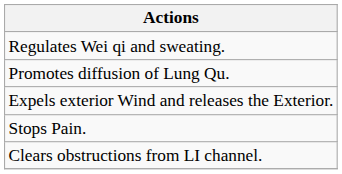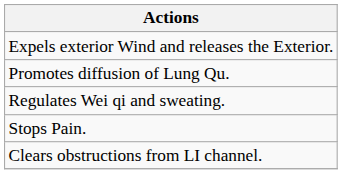(117, 45) Regulates Wei qi and sweating. -> (171, 45) Expels exterior Wind and releases the Exterior.
(171, 100) Expels exterior Wind and releases the Exterior. -> (117, 100) Regulates Wei qi and sweating.
